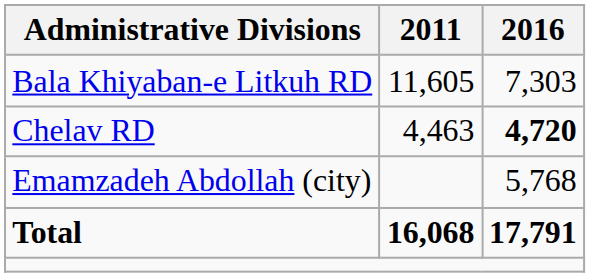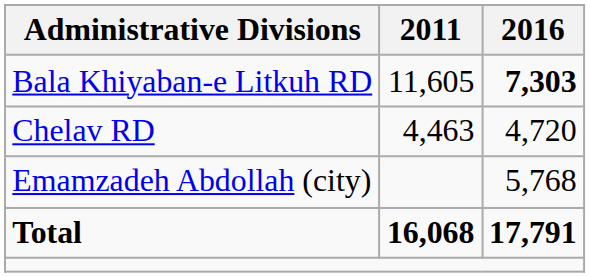(541, 80) normal -> (541, 80) bold
(541, 130) bold -> (541, 130) normal
